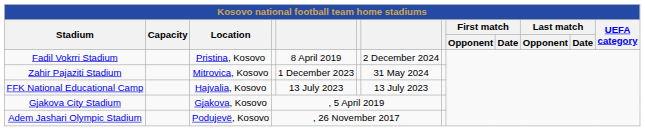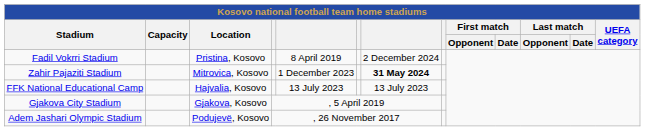(401, 73) normal -> (401, 73) bold
